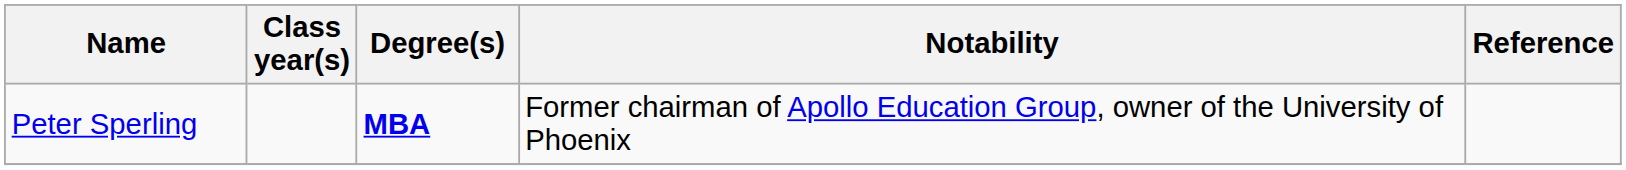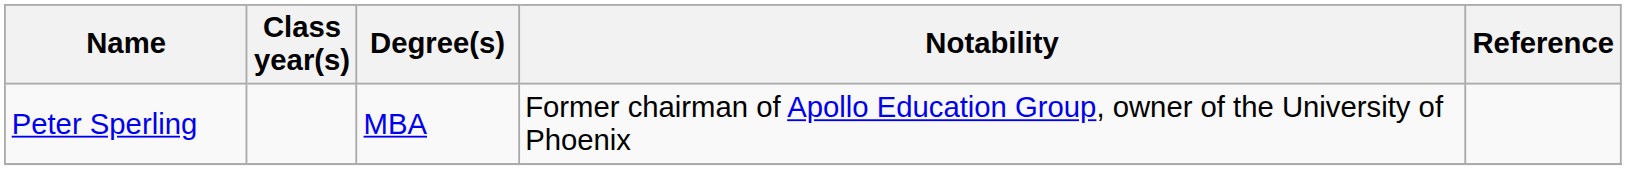(397, 123) bold -> (395, 123) normal
